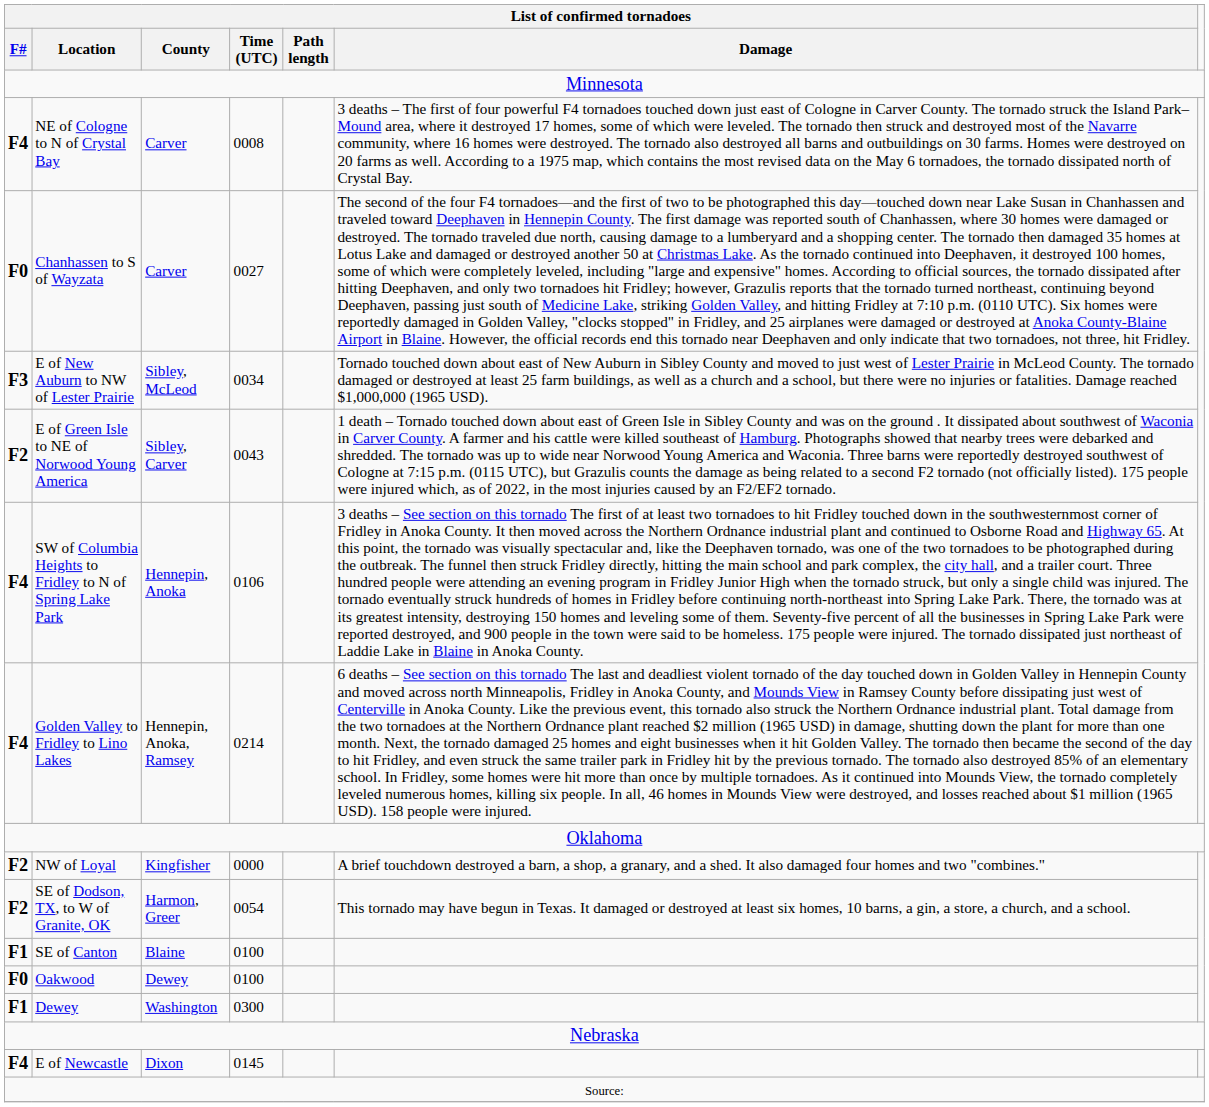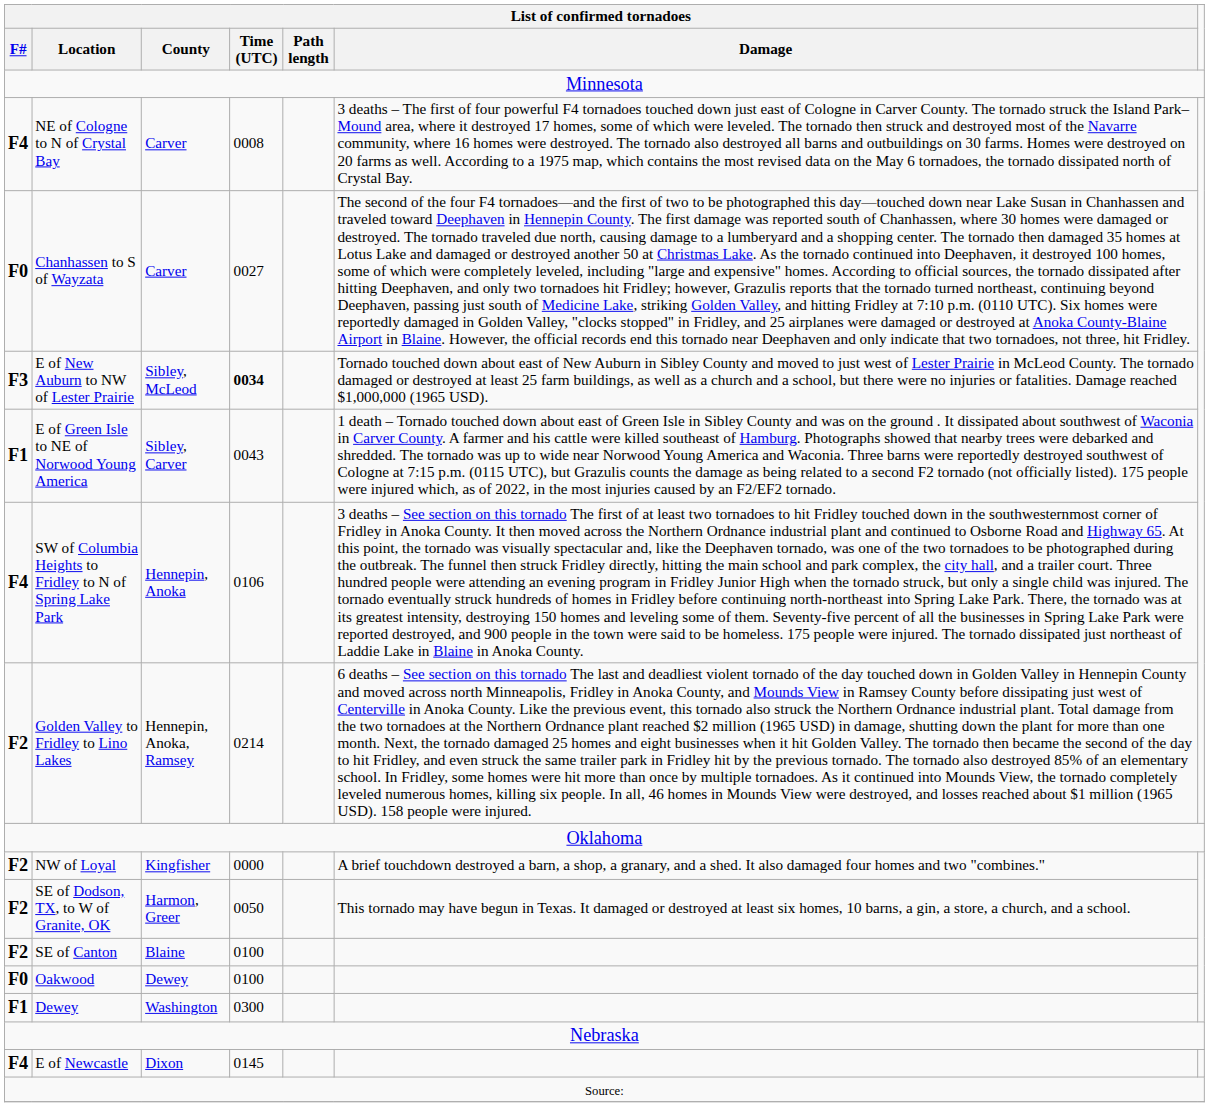(249, 380) normal -> (249, 380) bold
(18, 455) F2 -> (18, 455) F1
(18, 743) F4 -> (18, 743) F2
(249, 908) 0054 -> (249, 908) 0050
(18, 951) F1 -> (18, 951) F2
